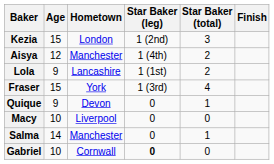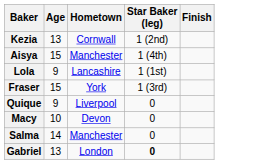- column: (207, 18)
(56, 39) 15 -> (56, 39) 13
(96, 39) London -> (96, 39) Cornwall
(56, 55) 12 -> (56, 55) 15
(96, 103) Devon -> (96, 103) Liverpool
(96, 119) Liverpool -> (96, 119) Devon
(56, 151) 10 -> (56, 151) 13
(96, 151) Cornwall -> (96, 151) London
